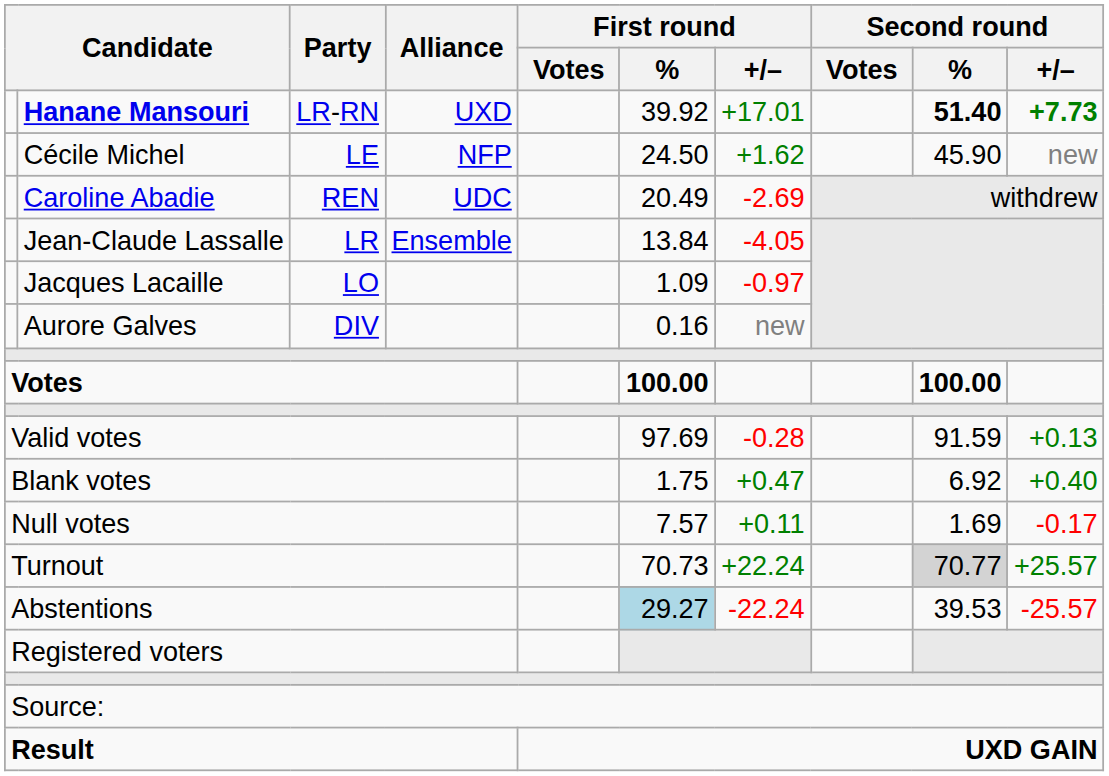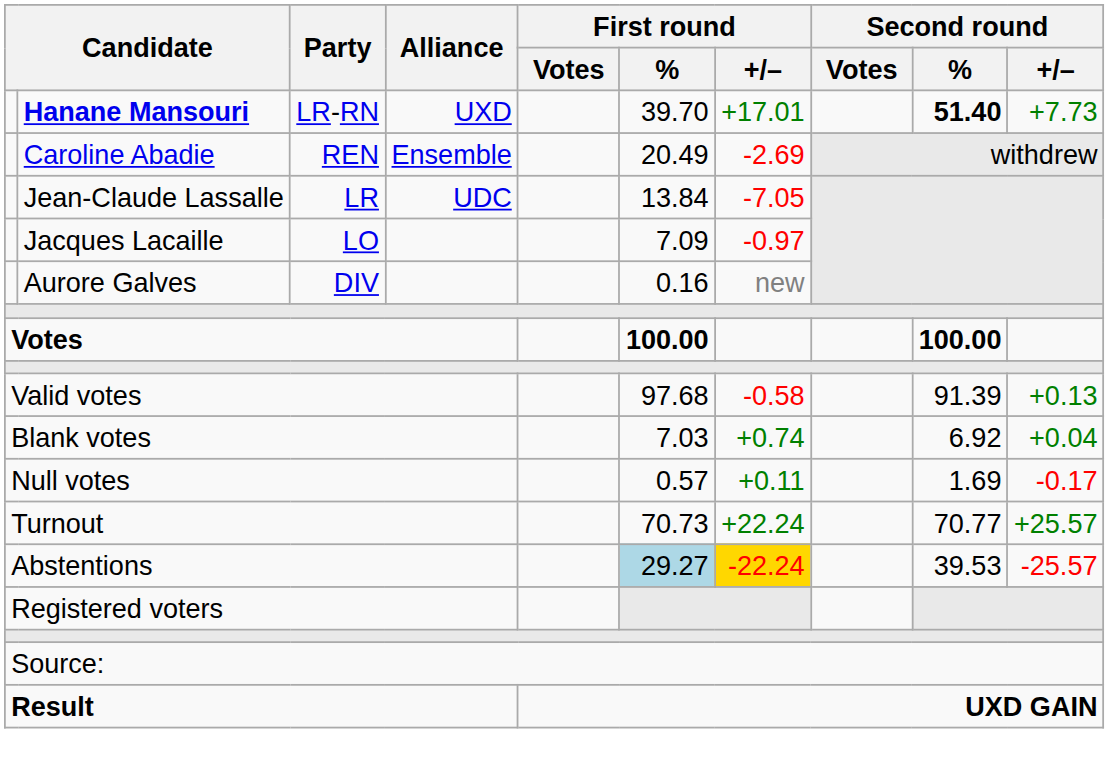(675, 112) 39.92 -> (675, 112) 39.70
(1063, 112) bold -> (1063, 112) normal
- row: (104, 155)
(482, 198) UDC -> (452, 155) Ensemble
(452, 241) Ensemble -> (482, 198) UDC
(774, 241) -4.05 -> (774, 198) -7.05
(682, 283) 1.09 -> (682, 241) 7.09
(675, 437) 97.69 -> (675, 394) 97.68
(774, 437) -0.28 -> (774, 394) -0.58
(968, 437) 91.59 -> (968, 394) 91.39
(682, 480) 1.75 -> (682, 437) 7.03
(770, 480) +0.47 -> (770, 437) +0.74
(1063, 480) +0.40 -> (1063, 437) +0.04
(682, 523) 7.57 -> (682, 480) 0.57
(968, 566) lightgrey background -> (968, 523) no background
(766, 608) no background -> (766, 566) gold background
